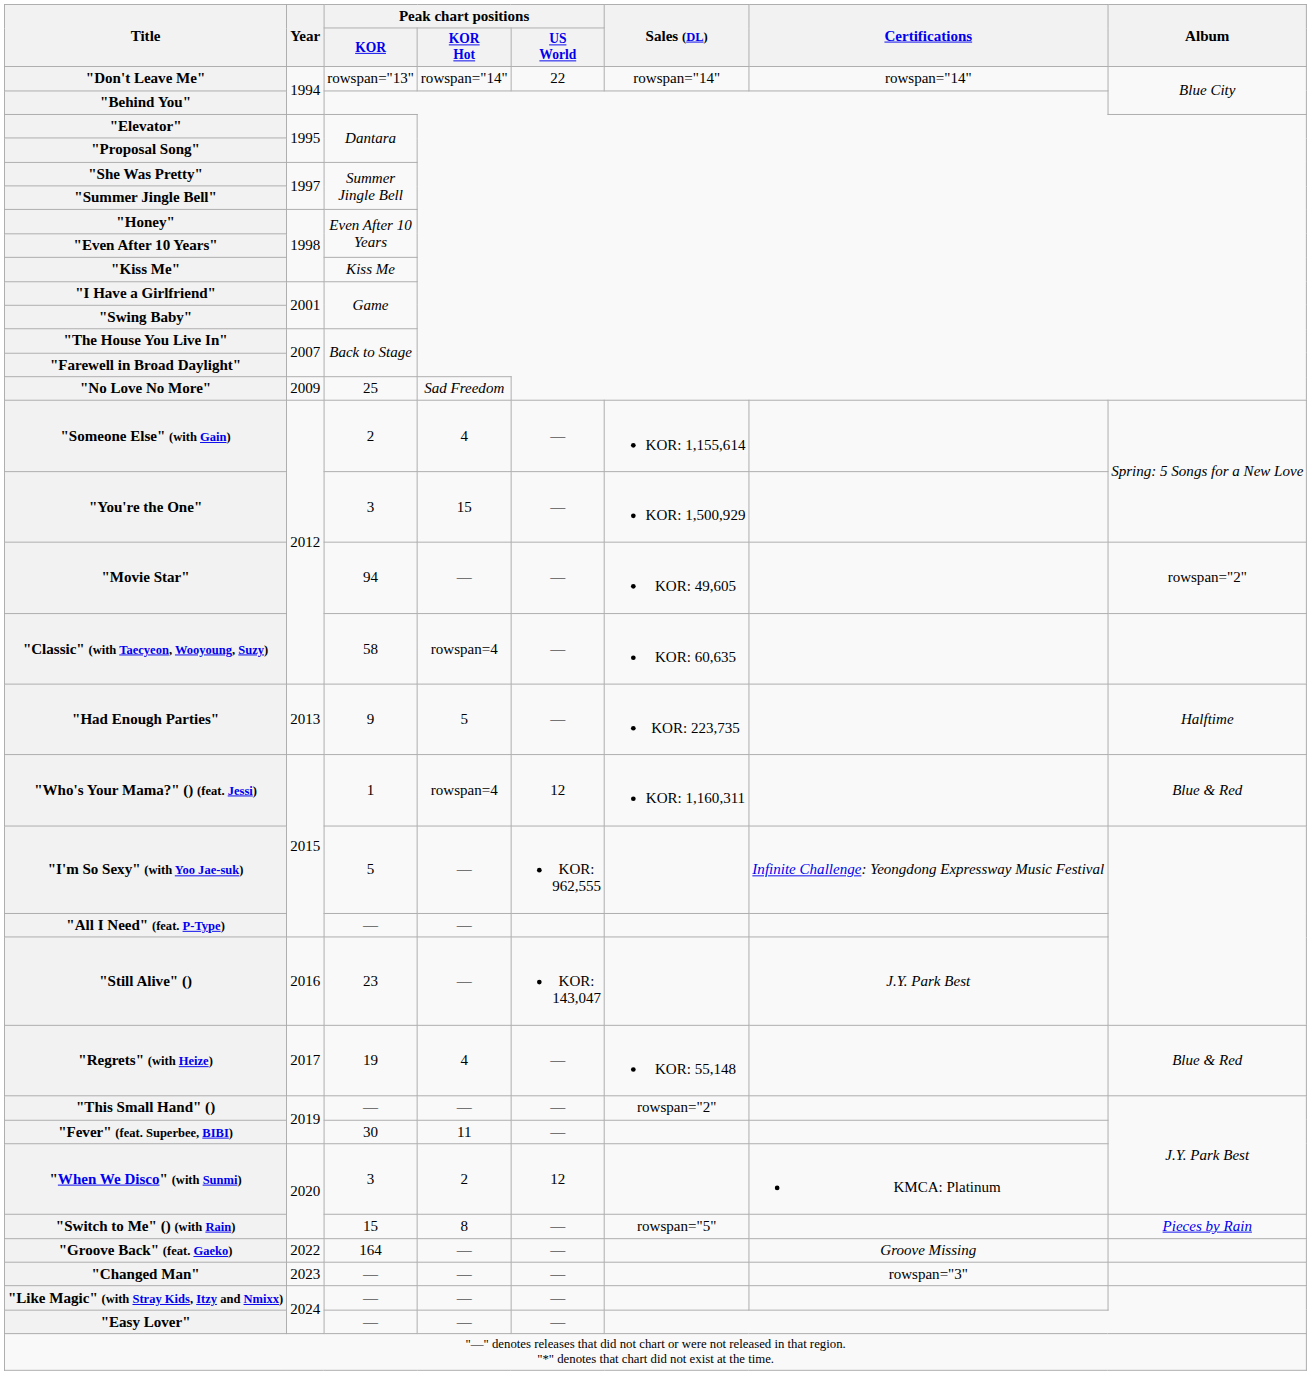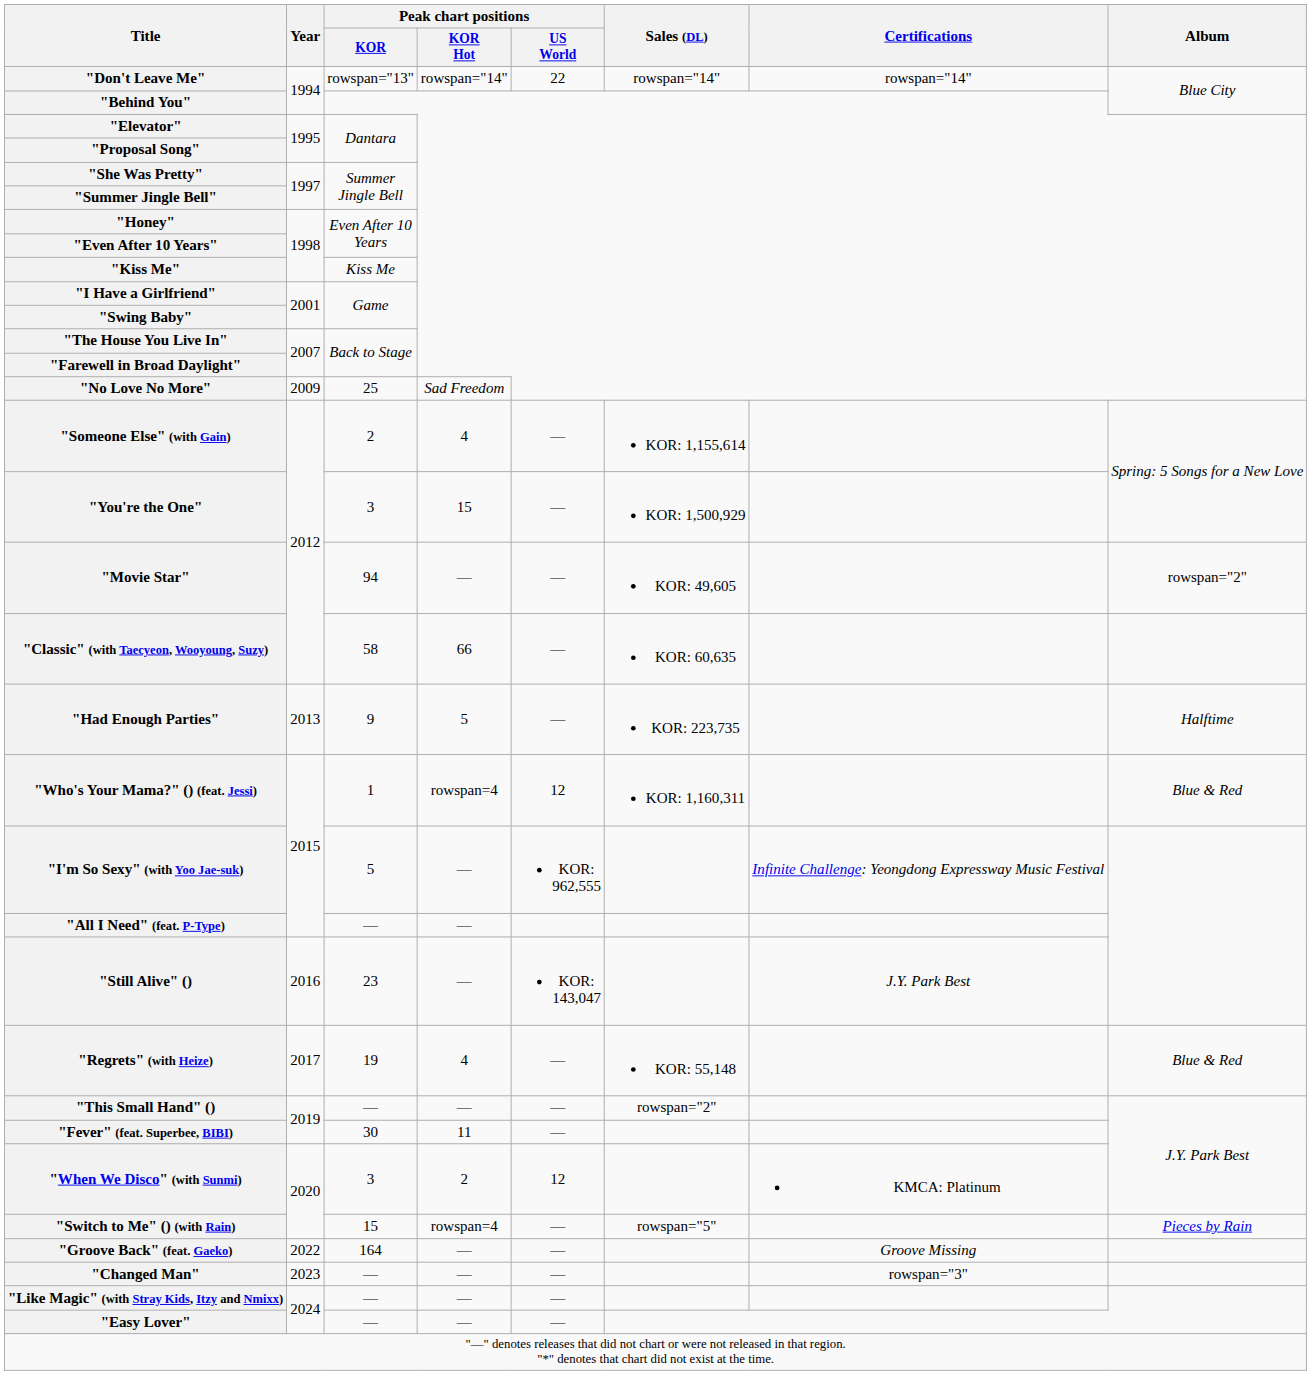(464, 648) rowspan=4 -> (464, 648) 66
(464, 1226) 8 -> (464, 1226) rowspan=4
